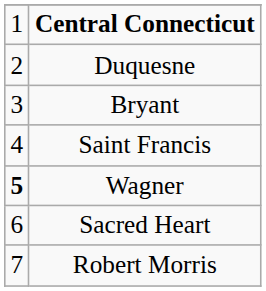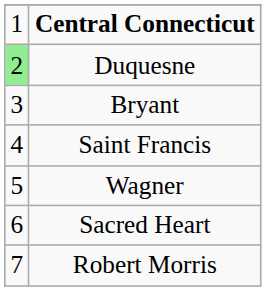(17, 64) no background -> (17, 64) lightgreen background
(17, 184) bold -> (17, 184) normal
